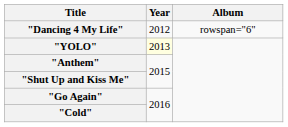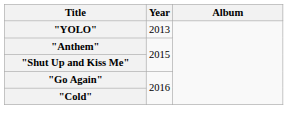- row: (75, 29)
(159, 46) lightyellow background -> (159, 29) no background
